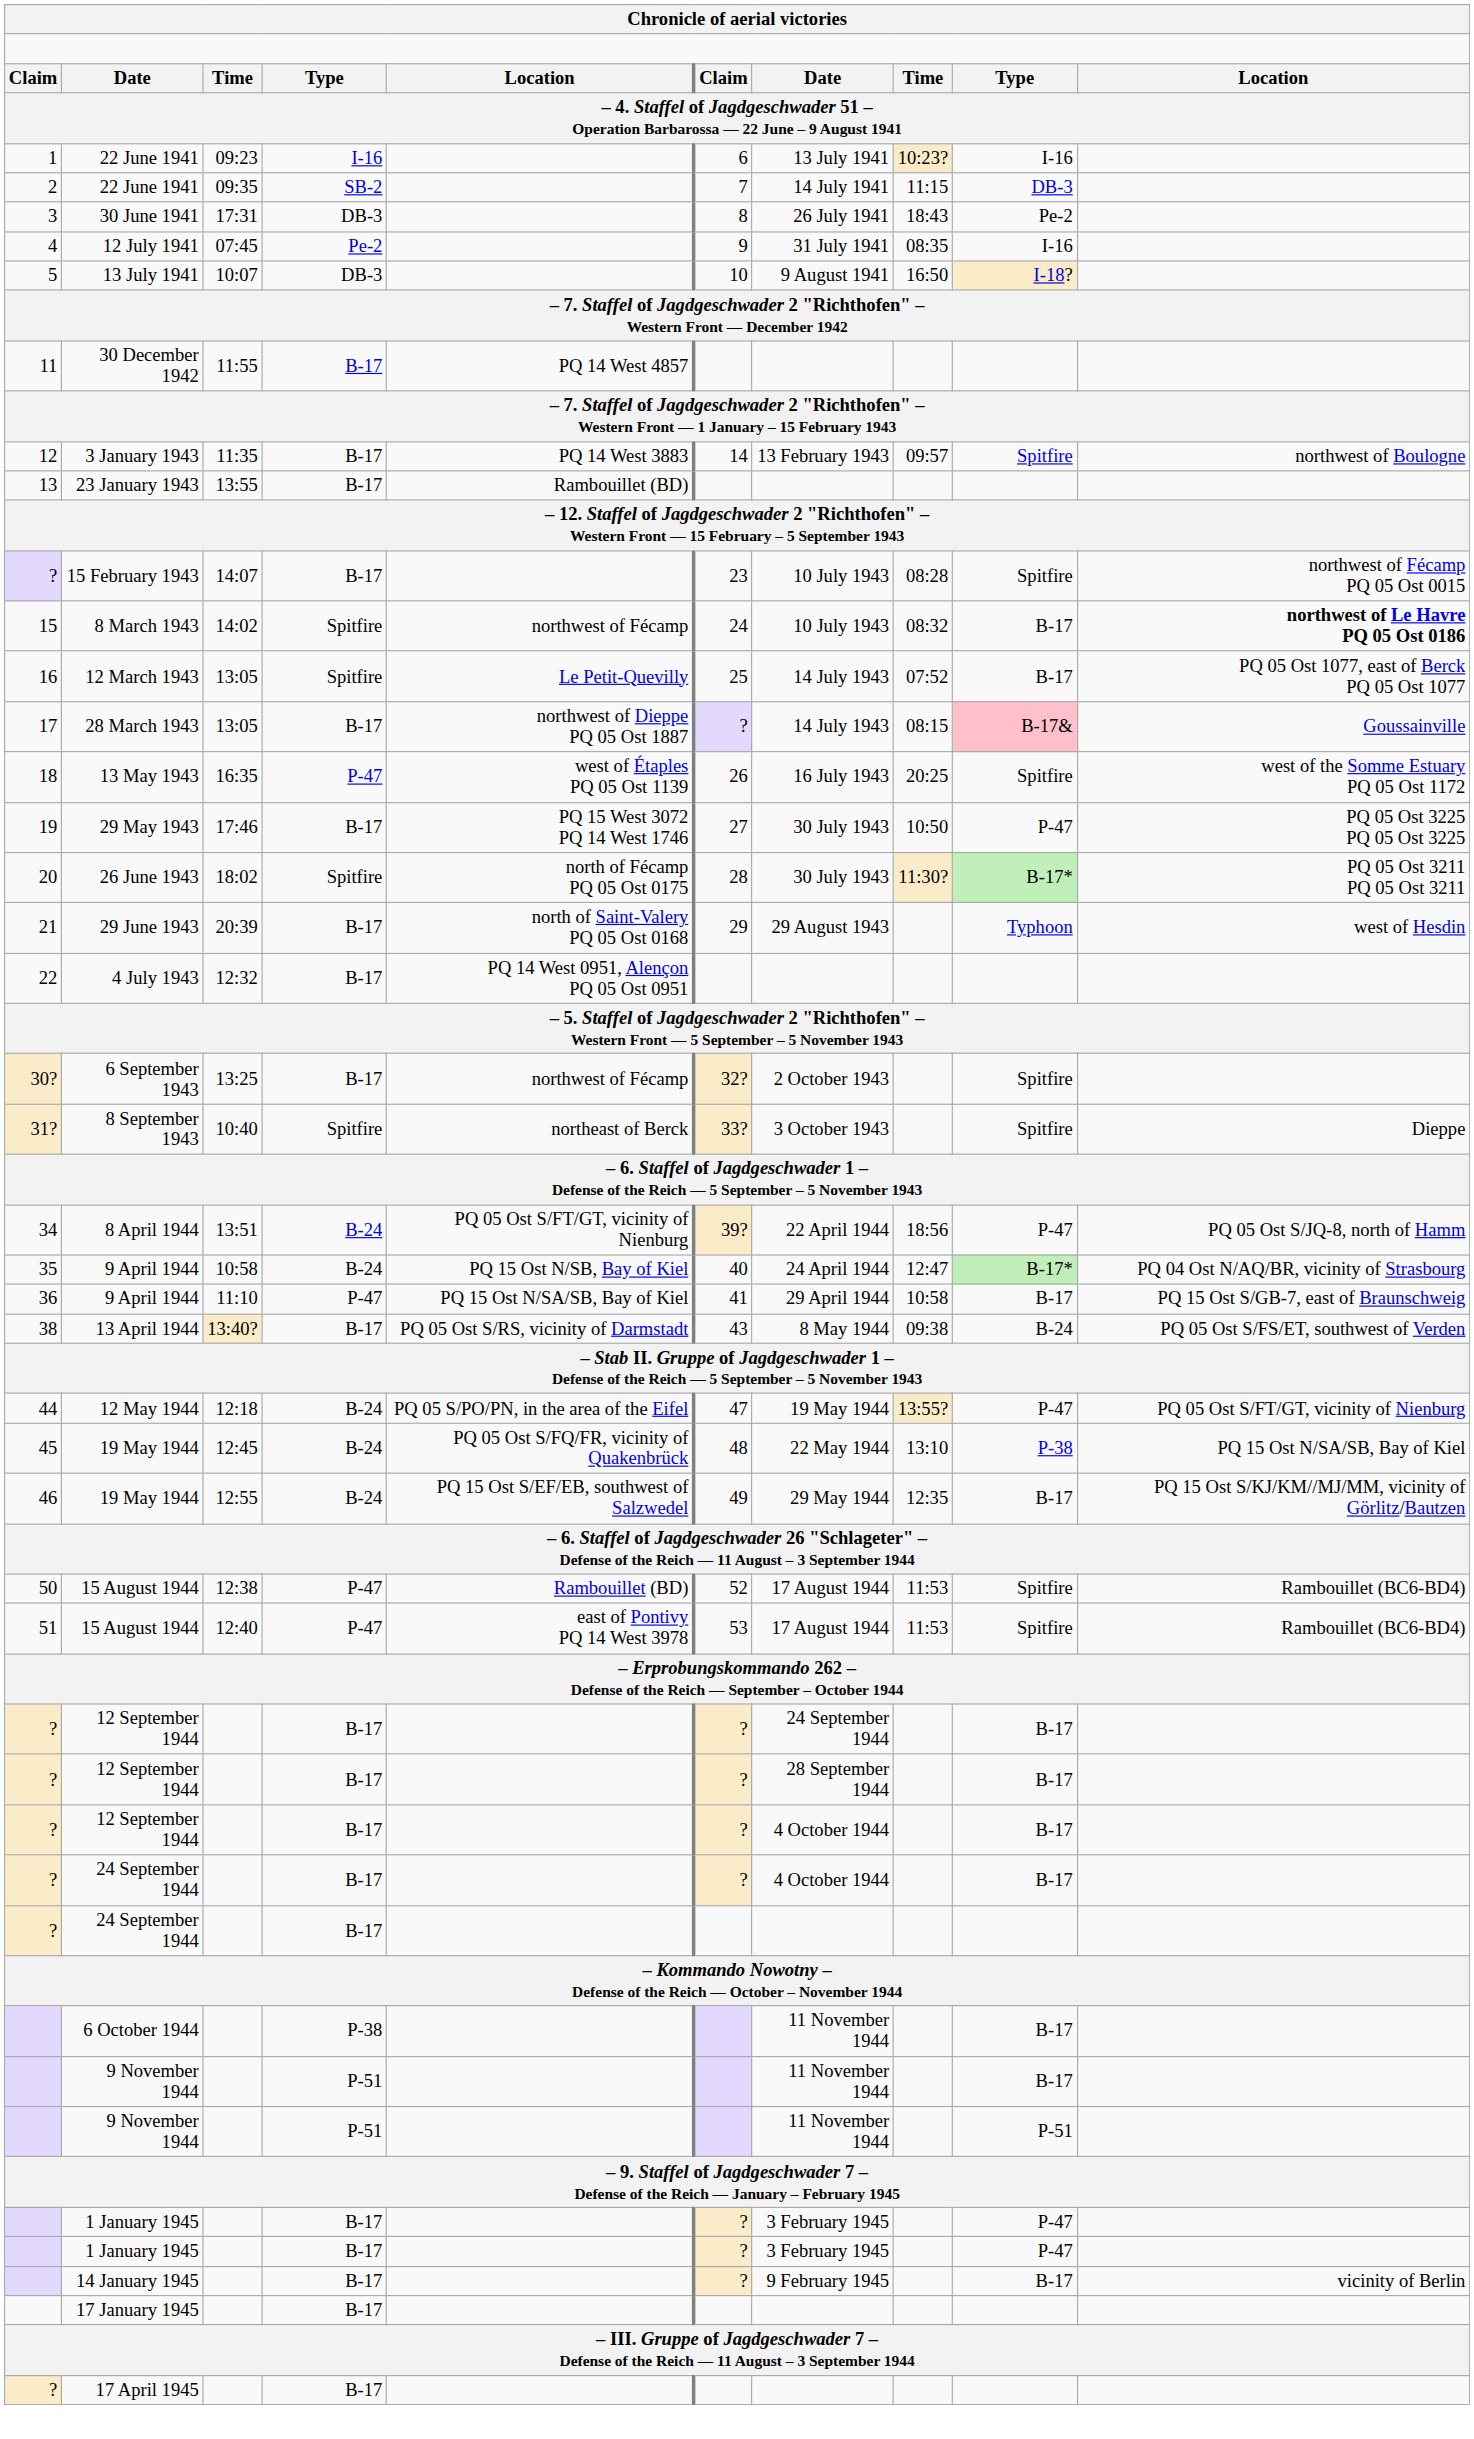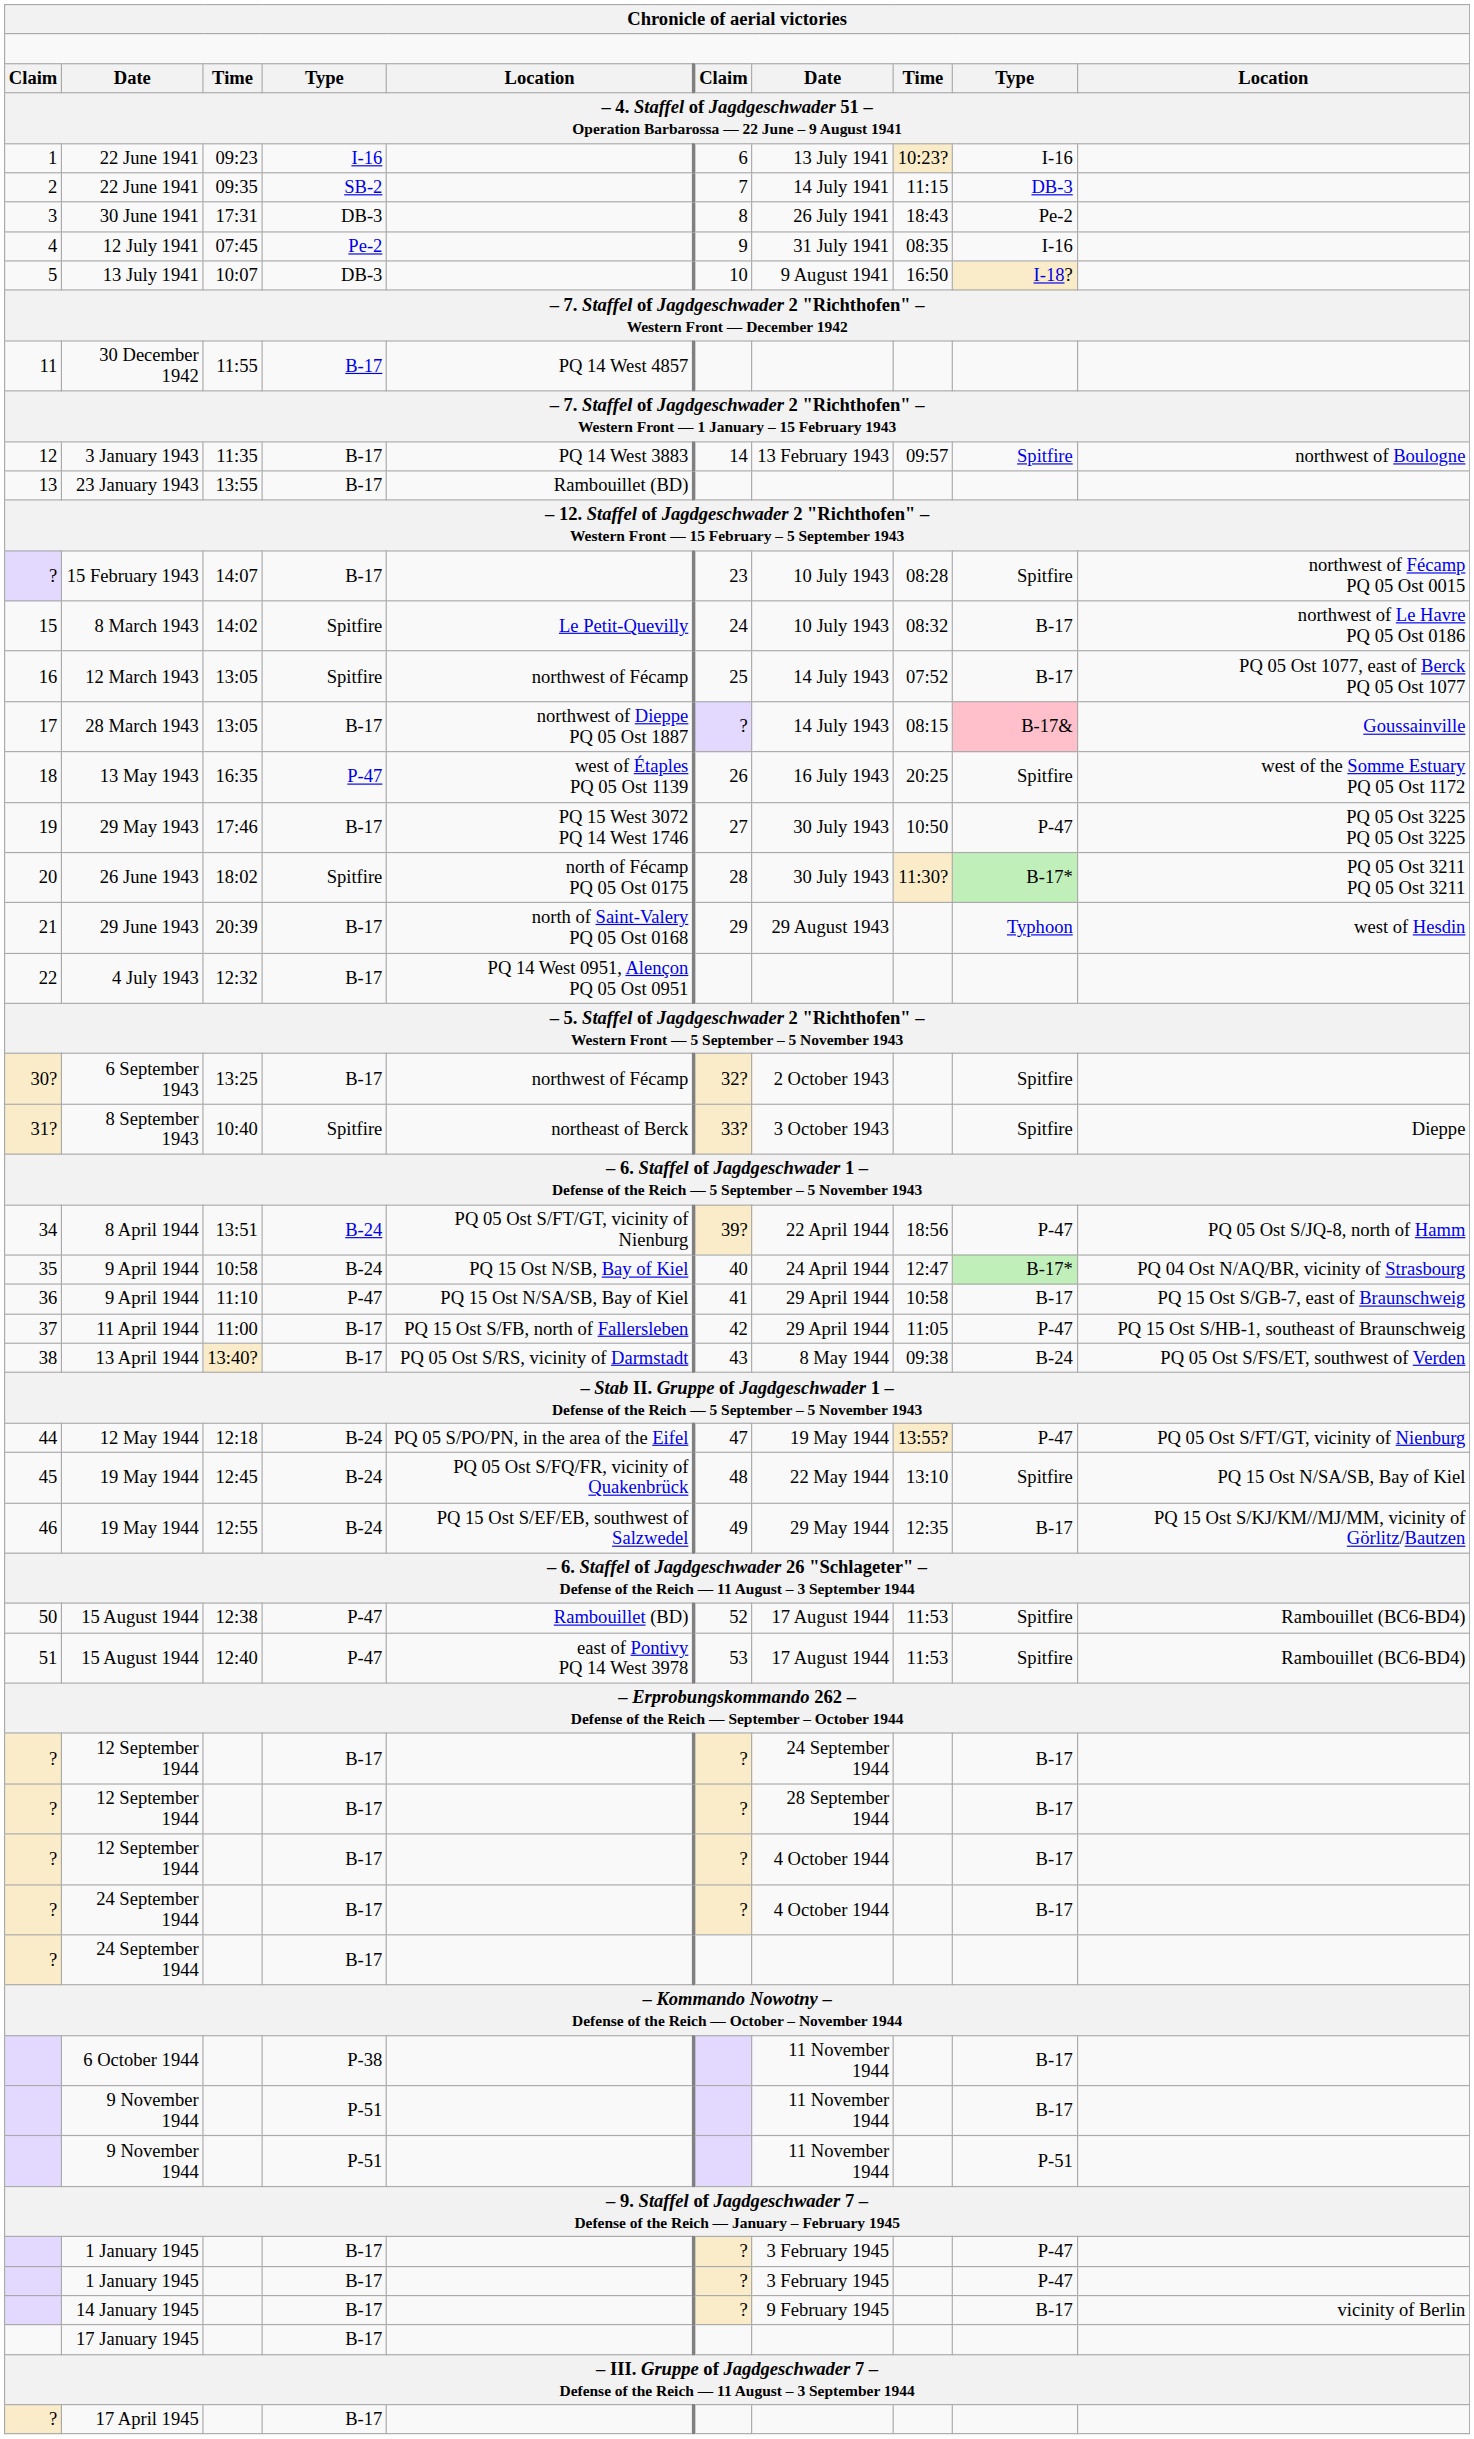(610, 625) northwest of Fécamp -> (624, 625) Le Petit-Quevilly
(1376, 625) bold -> (1382, 625) normal
(624, 676) Le Petit-Quevilly -> (610, 676) northwest of Fécamp
+ row: (48, 1328)
(1055, 1448) P-38 -> (1045, 1477) Spitfire
